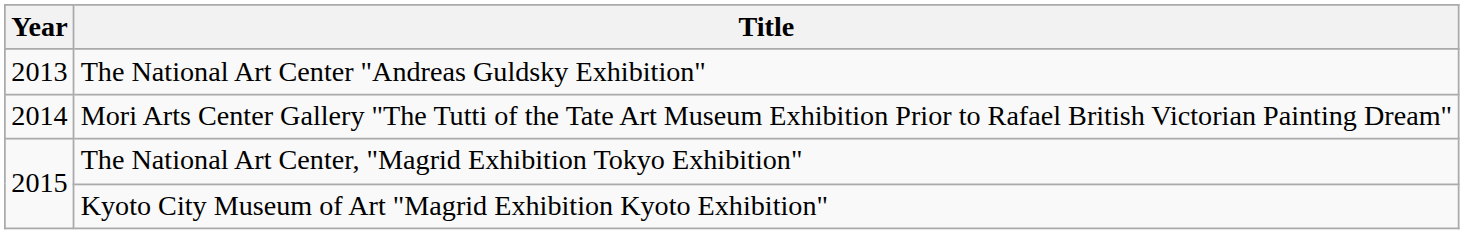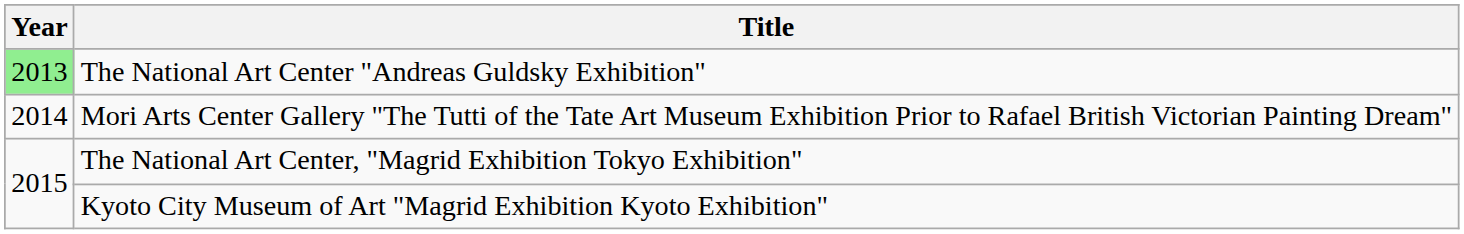(40, 71) no background -> (40, 71) lightgreen background
